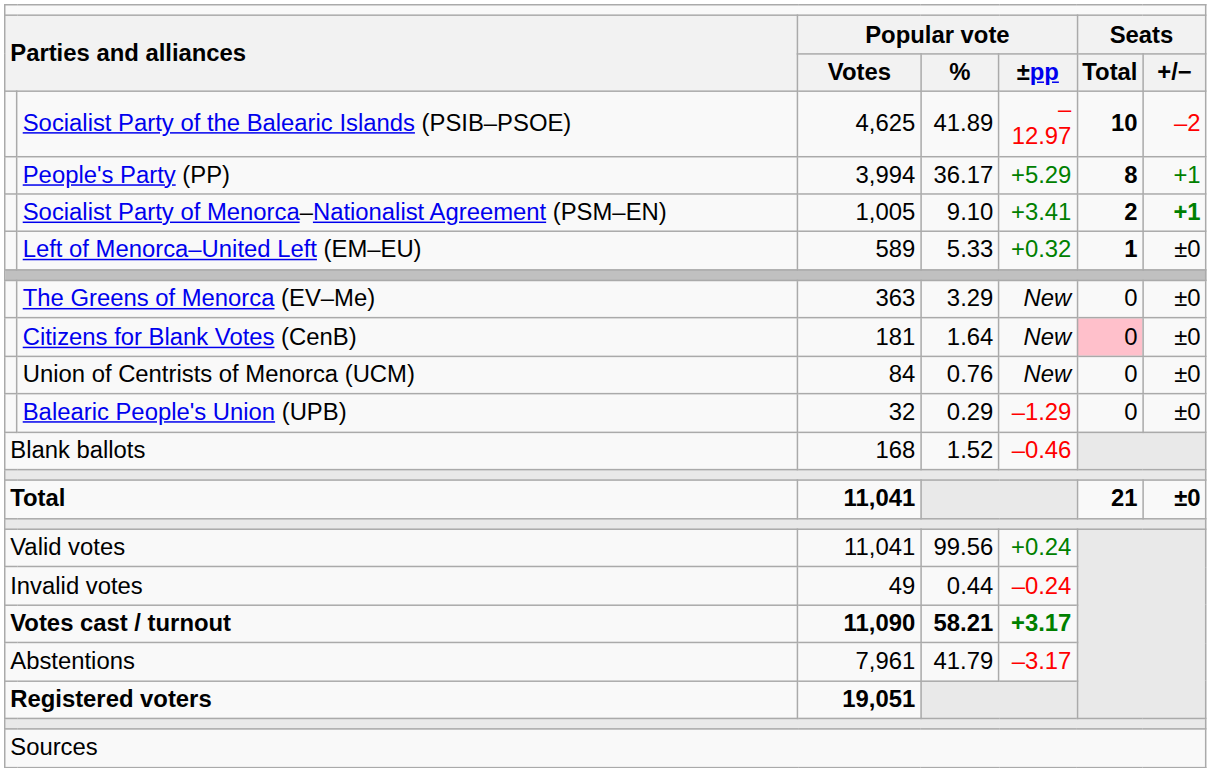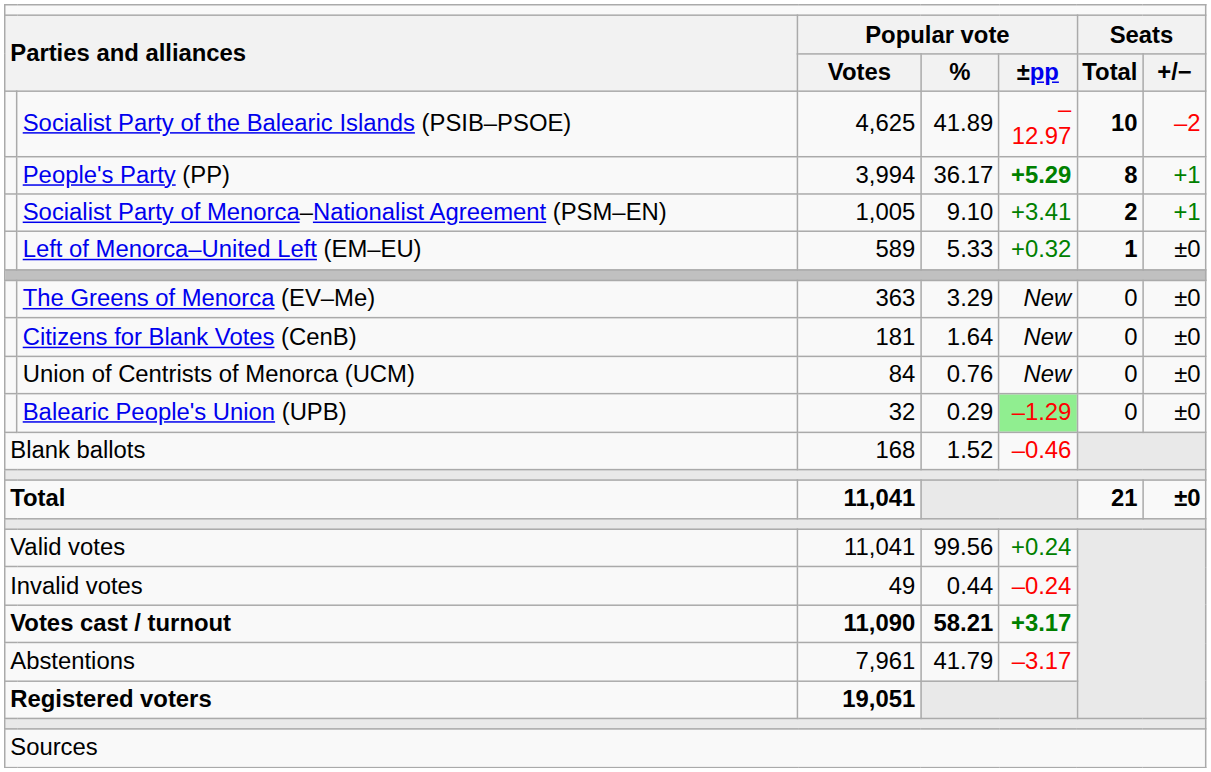(1041, 174) normal -> (1041, 174) bold
(1187, 212) bold -> (1187, 212) normal
(1131, 336) pink background -> (1131, 336) no background
(1041, 412) no background -> (1041, 412) lightgreen background
